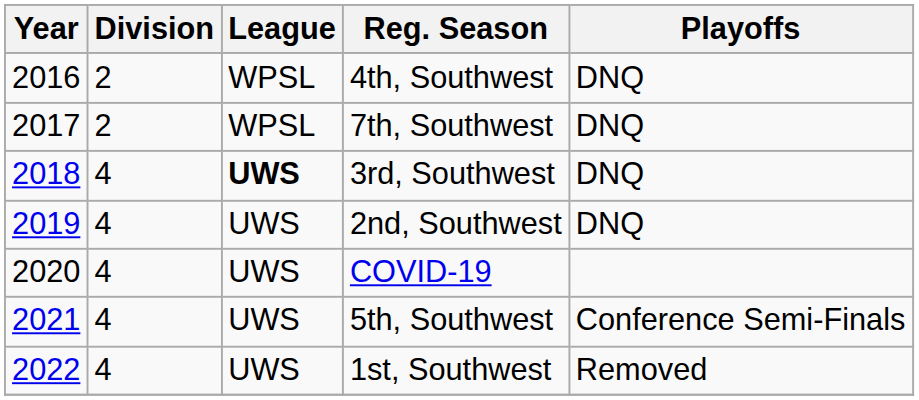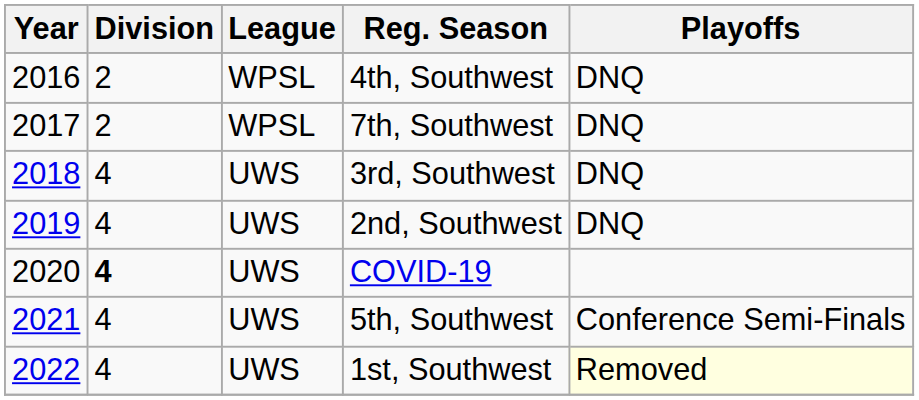(264, 175) bold -> (264, 175) normal
(103, 272) normal -> (103, 272) bold
(642, 369) no background -> (642, 369) lightyellow background
